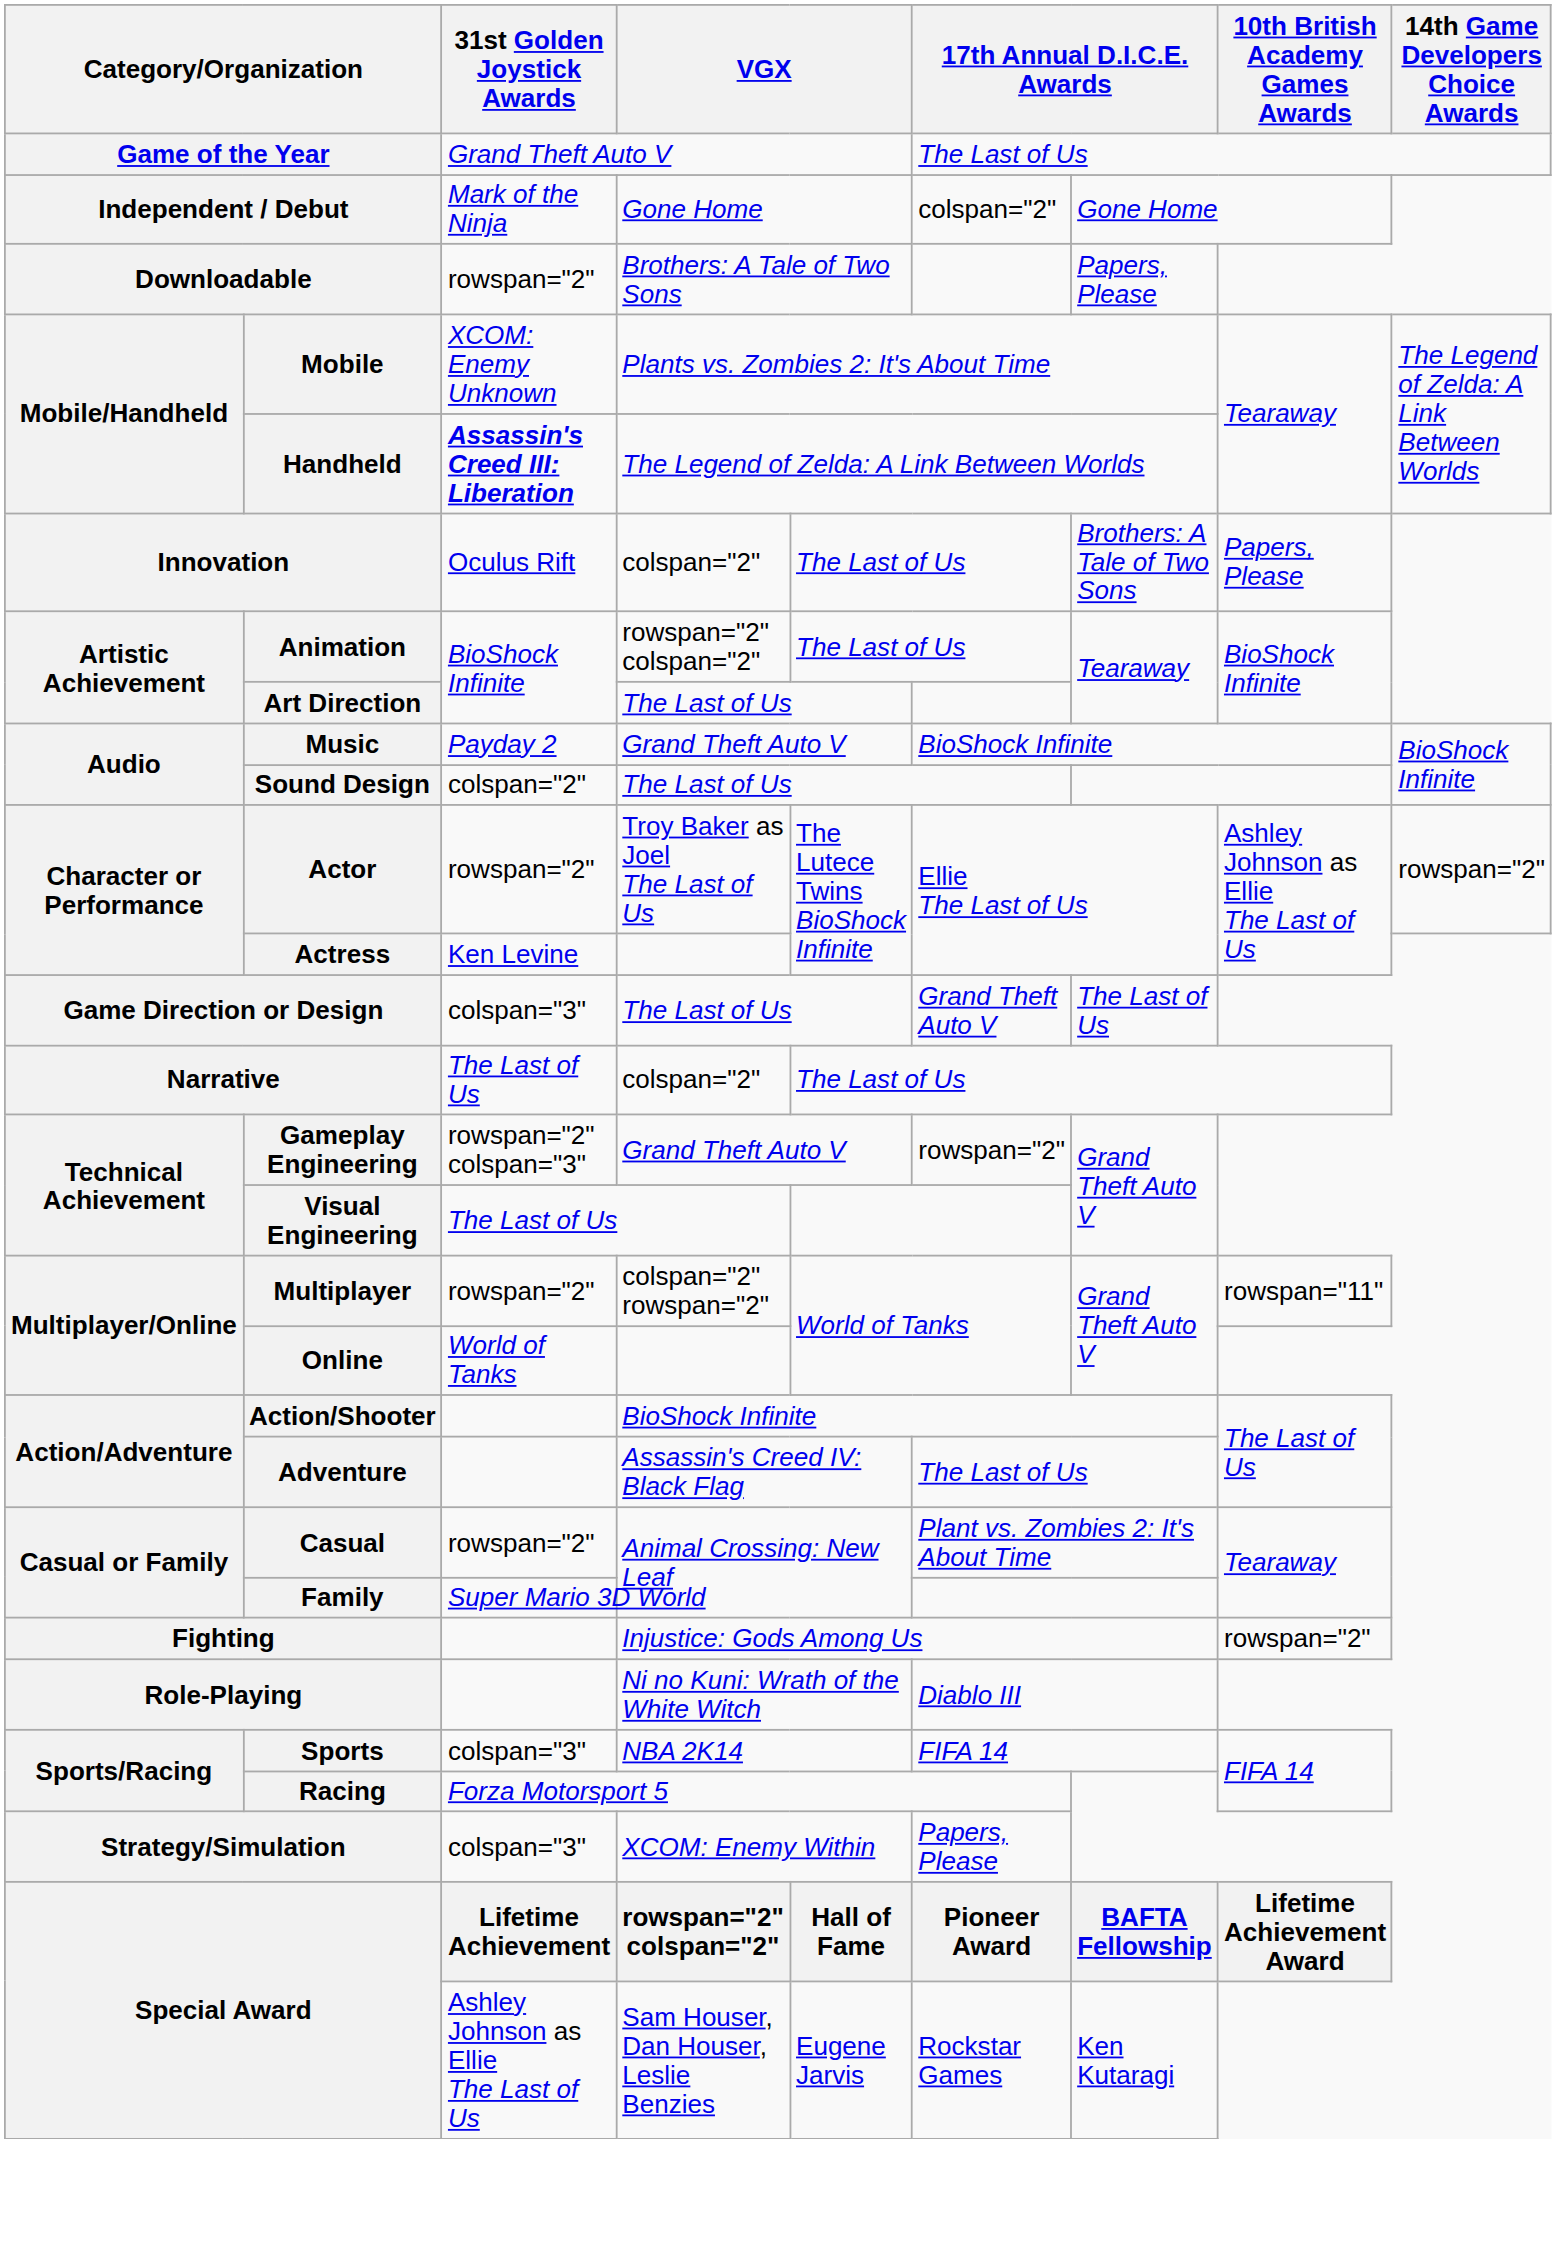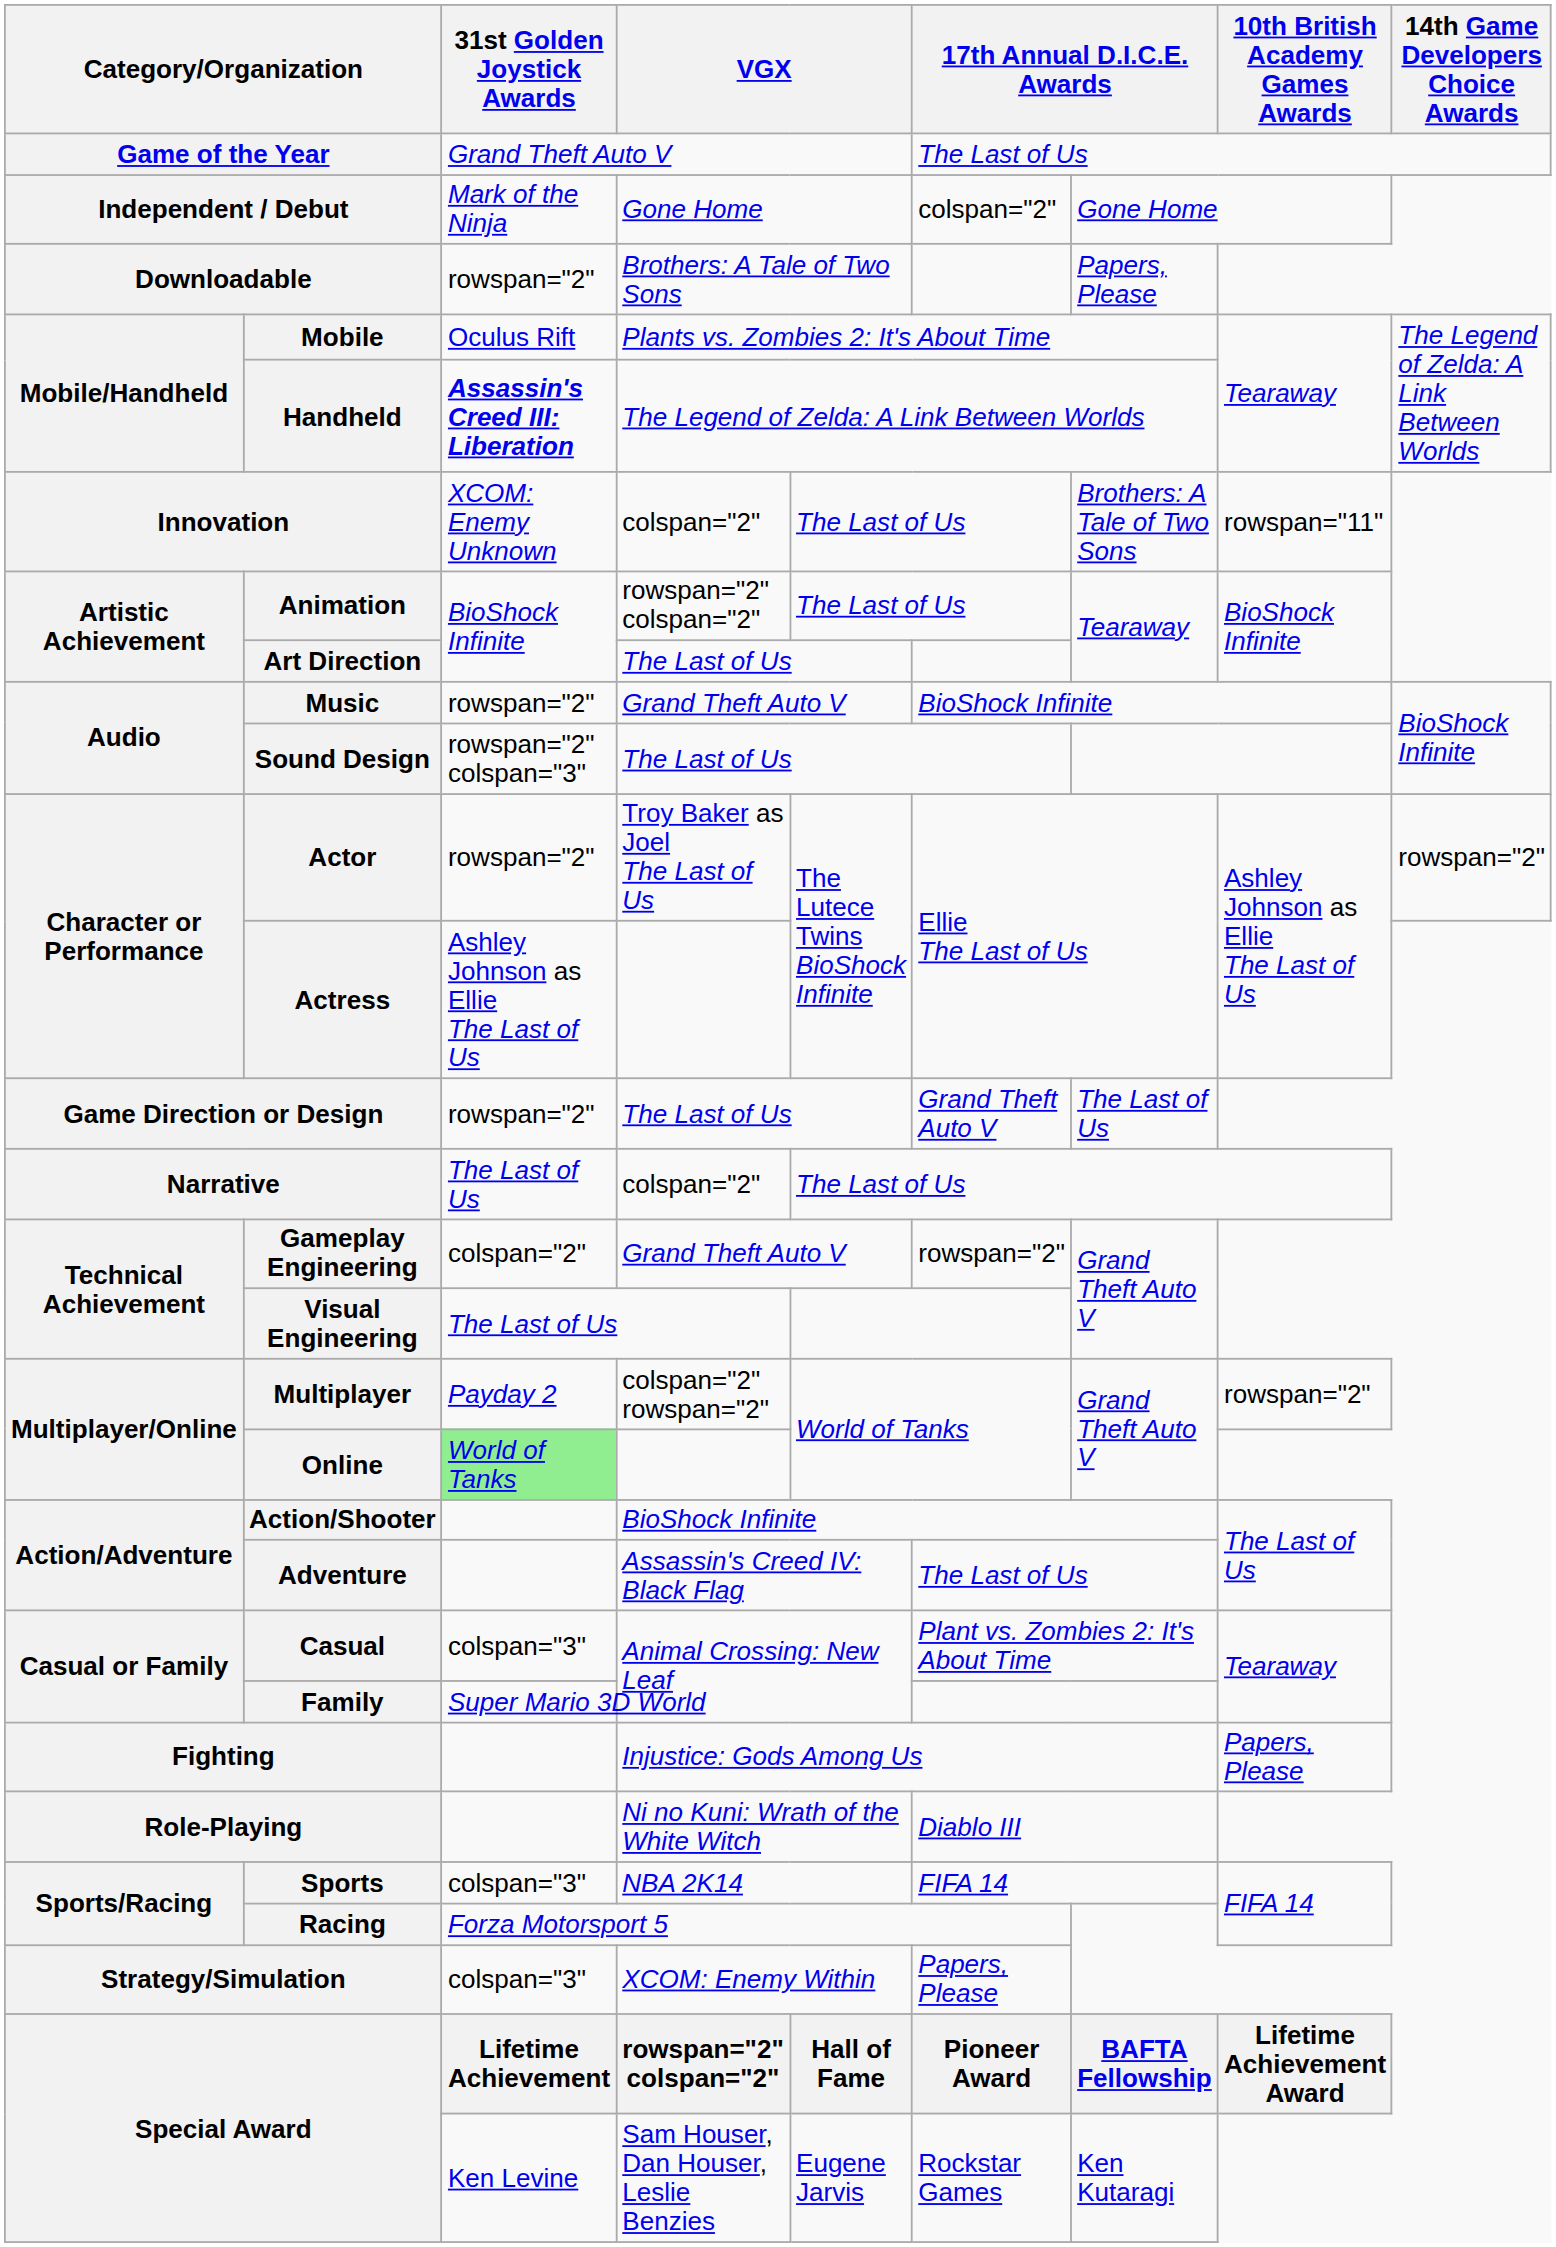(502, 364) XCOM: Enemy Unknown -> (512, 337) Oculus Rift
(512, 562) Oculus Rift -> (502, 521) XCOM: Enemy Unknown
(1269, 562) Papers, Please -> (1304, 521) rowspan="11"
(502, 744) Payday 2 -> (521, 702) rowspan="2"
(517, 785) colspan="2" -> (521, 758) rowspan="2" colspan="3"
(513, 954) Ken Levine -> (515, 1000) Ashley Johnson as Ellie The Last of Us
(517, 1010) colspan="3" -> (521, 1113) rowspan="2"
(521, 1150) rowspan="2" colspan="3" -> (517, 1254) colspan="2"
(521, 1290) rowspan="2" -> (502, 1394) Payday 2
(1304, 1290) rowspan="11" -> (1297, 1394) rowspan="2"
(496, 1360) no background -> (496, 1464) lightgreen background
(521, 1542) rowspan="2" -> (517, 1645) colspan="3"
(1297, 1639) rowspan="2" -> (1269, 1757) Papers, Please
(515, 2059) Ashley Johnson as Ellie The Last of Us -> (513, 2178) Ken Levine
